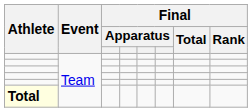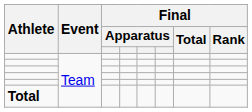(24, 97) lightyellow background -> (24, 97) no background
